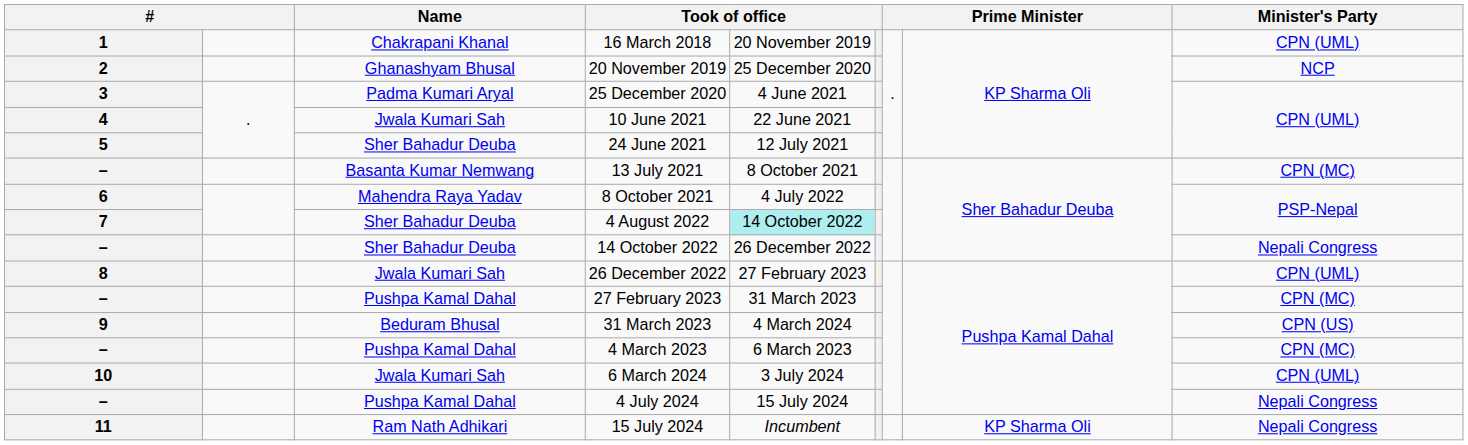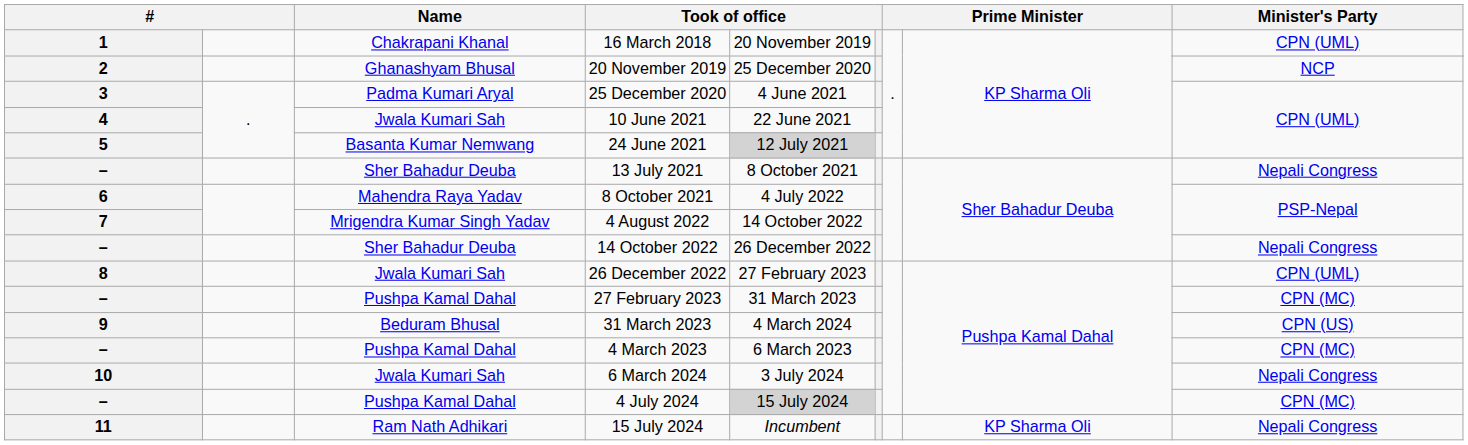(440, 145) Sher Bahadur Deuba -> (440, 145) Basanta Kumar Nemwang
(802, 145) no background -> (802, 145) lightgrey background
(440, 171) Basanta Kumar Nemwang -> (440, 171) Sher Bahadur Deuba
(1318, 171) CPN (MC) -> (1318, 171) Nepali Congress
(440, 222) Sher Bahadur Deuba -> (440, 222) Mrigendra Kumar Singh Yadav
(802, 222) paleturquoise background -> (802, 222) no background
(1318, 376) CPN (UML) -> (1318, 376) Nepali Congress
(802, 401) no background -> (802, 401) lightgrey background
(1318, 401) Nepali Congress -> (1318, 401) CPN (MC)
